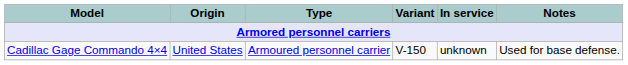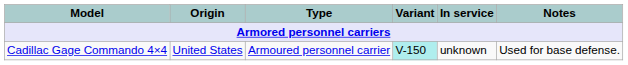(411, 50) no background -> (411, 50) paleturquoise background
